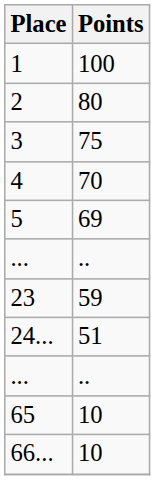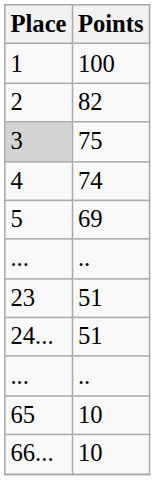(90, 102) 80 -> (90, 102) 82
(17, 141) no background -> (17, 141) lightgrey background
(90, 180) 70 -> (90, 180) 74
(90, 297) 59 -> (90, 297) 51
